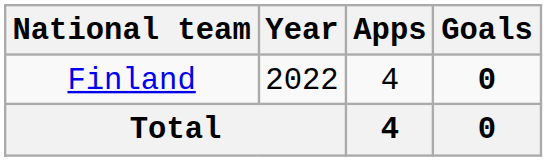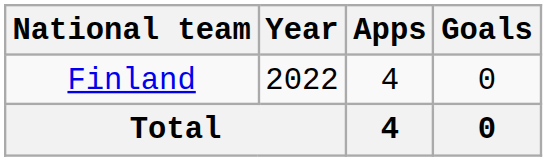(487, 80) bold -> (487, 80) normal
